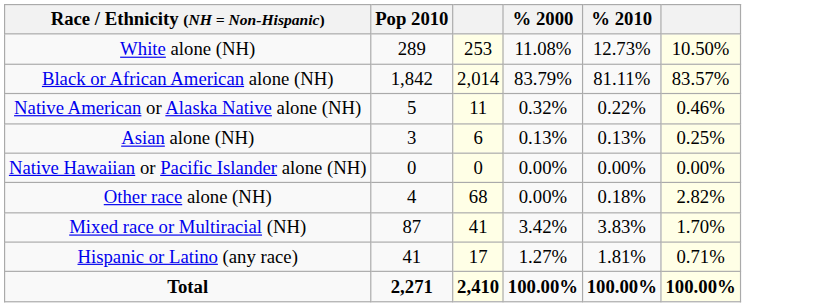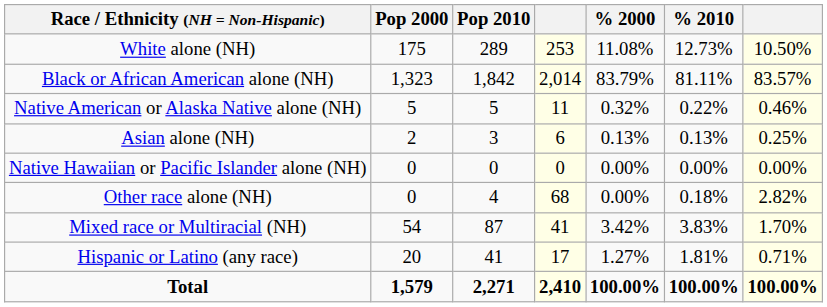+ column: (412, 19)
